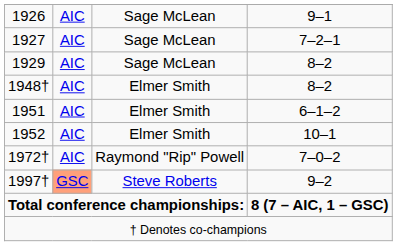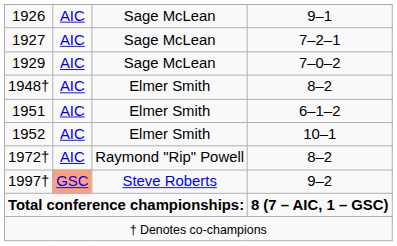(320, 63) 8–2 -> (320, 63) 7–0–2
(320, 157) 7–0–2 -> (320, 157) 8–2
